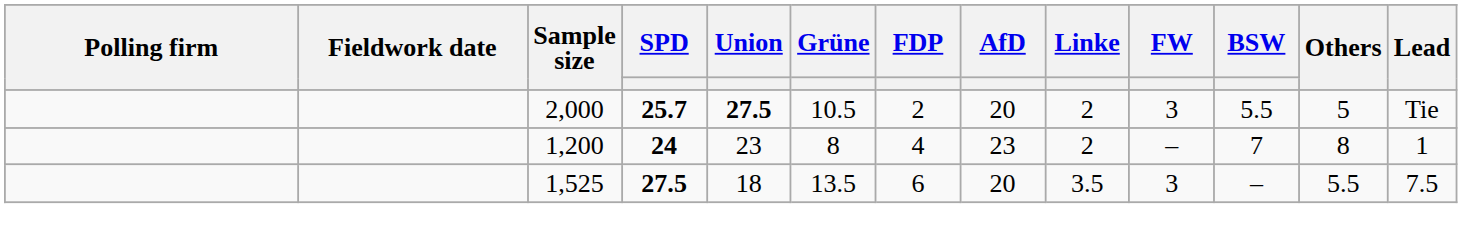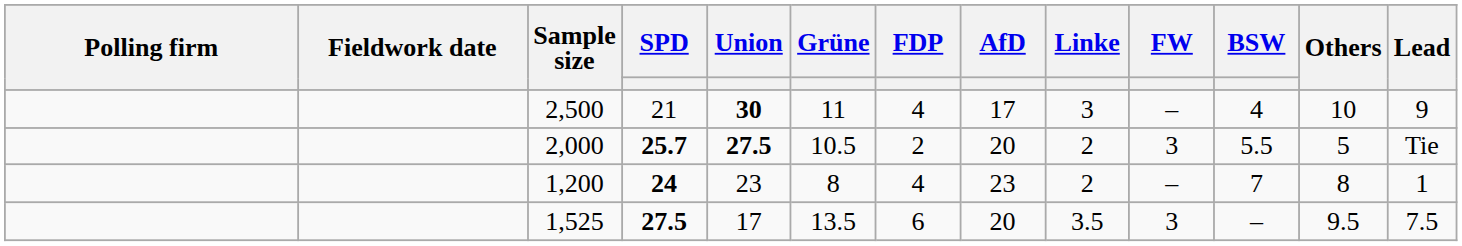+ row: (574, 109)
(749, 184) 18 -> (749, 221) 17
(1343, 184) 5.5 -> (1343, 221) 9.5
